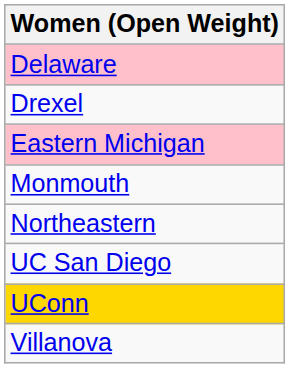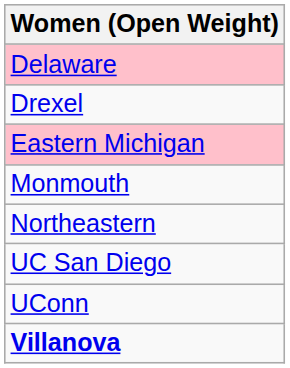(50, 303) gold background -> (50, 303) no background
(61, 343) normal -> (65, 343) bold
